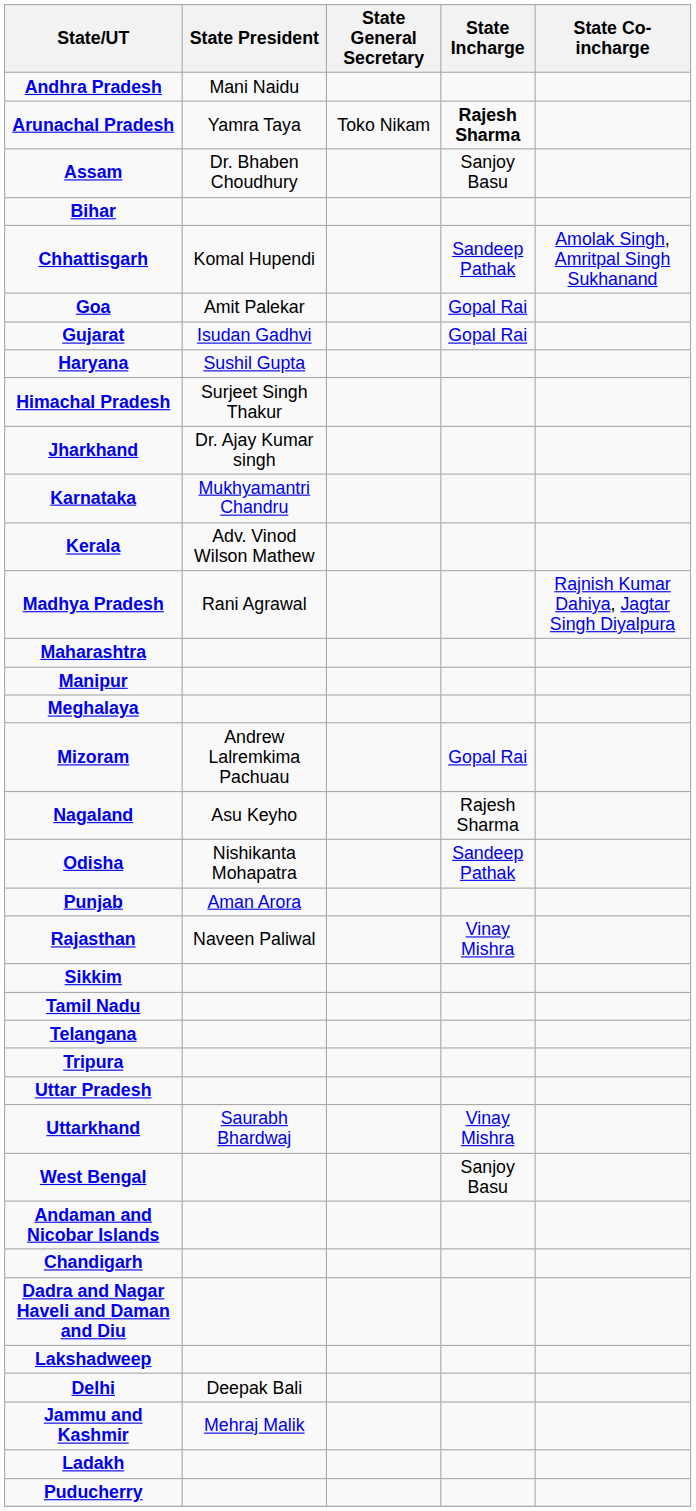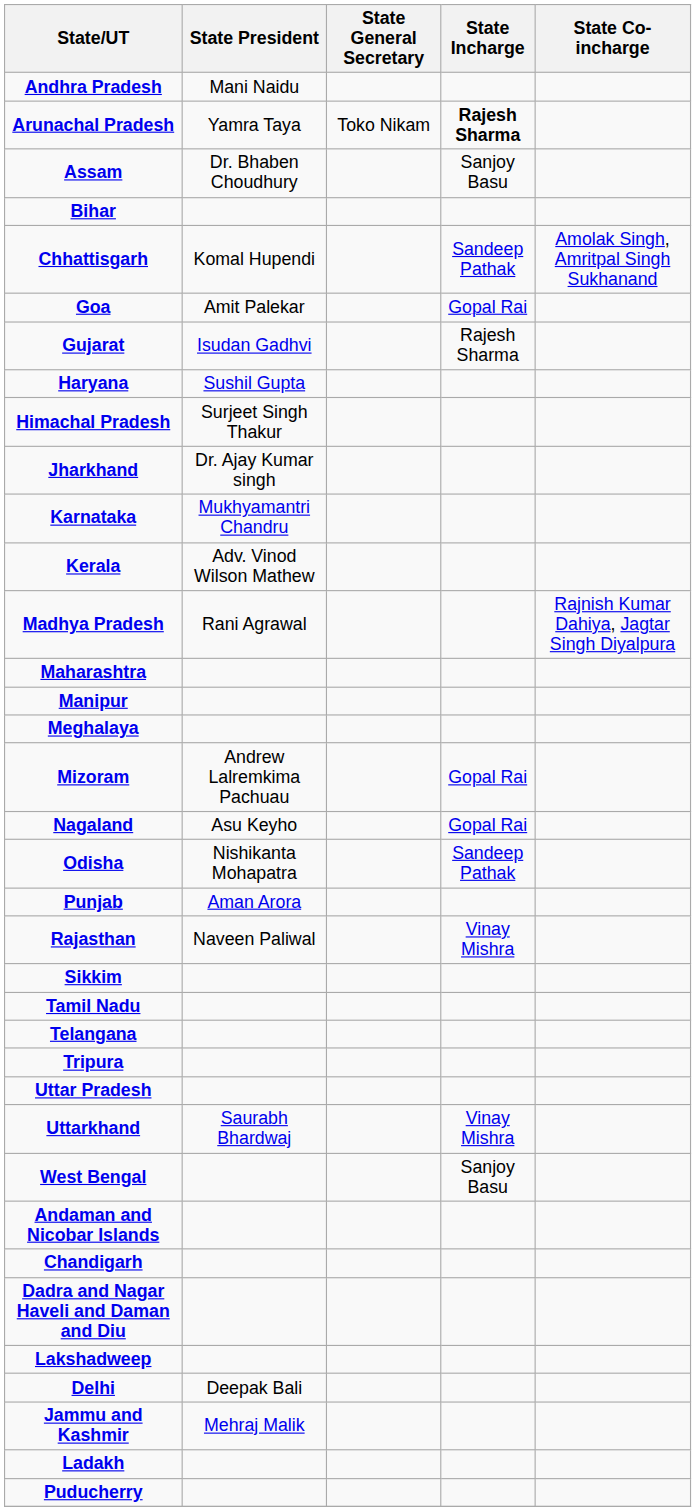(488, 335) Gopal Rai -> (488, 345) Rajesh Sharma
(488, 815) Rajesh Sharma -> (488, 825) Gopal Rai
